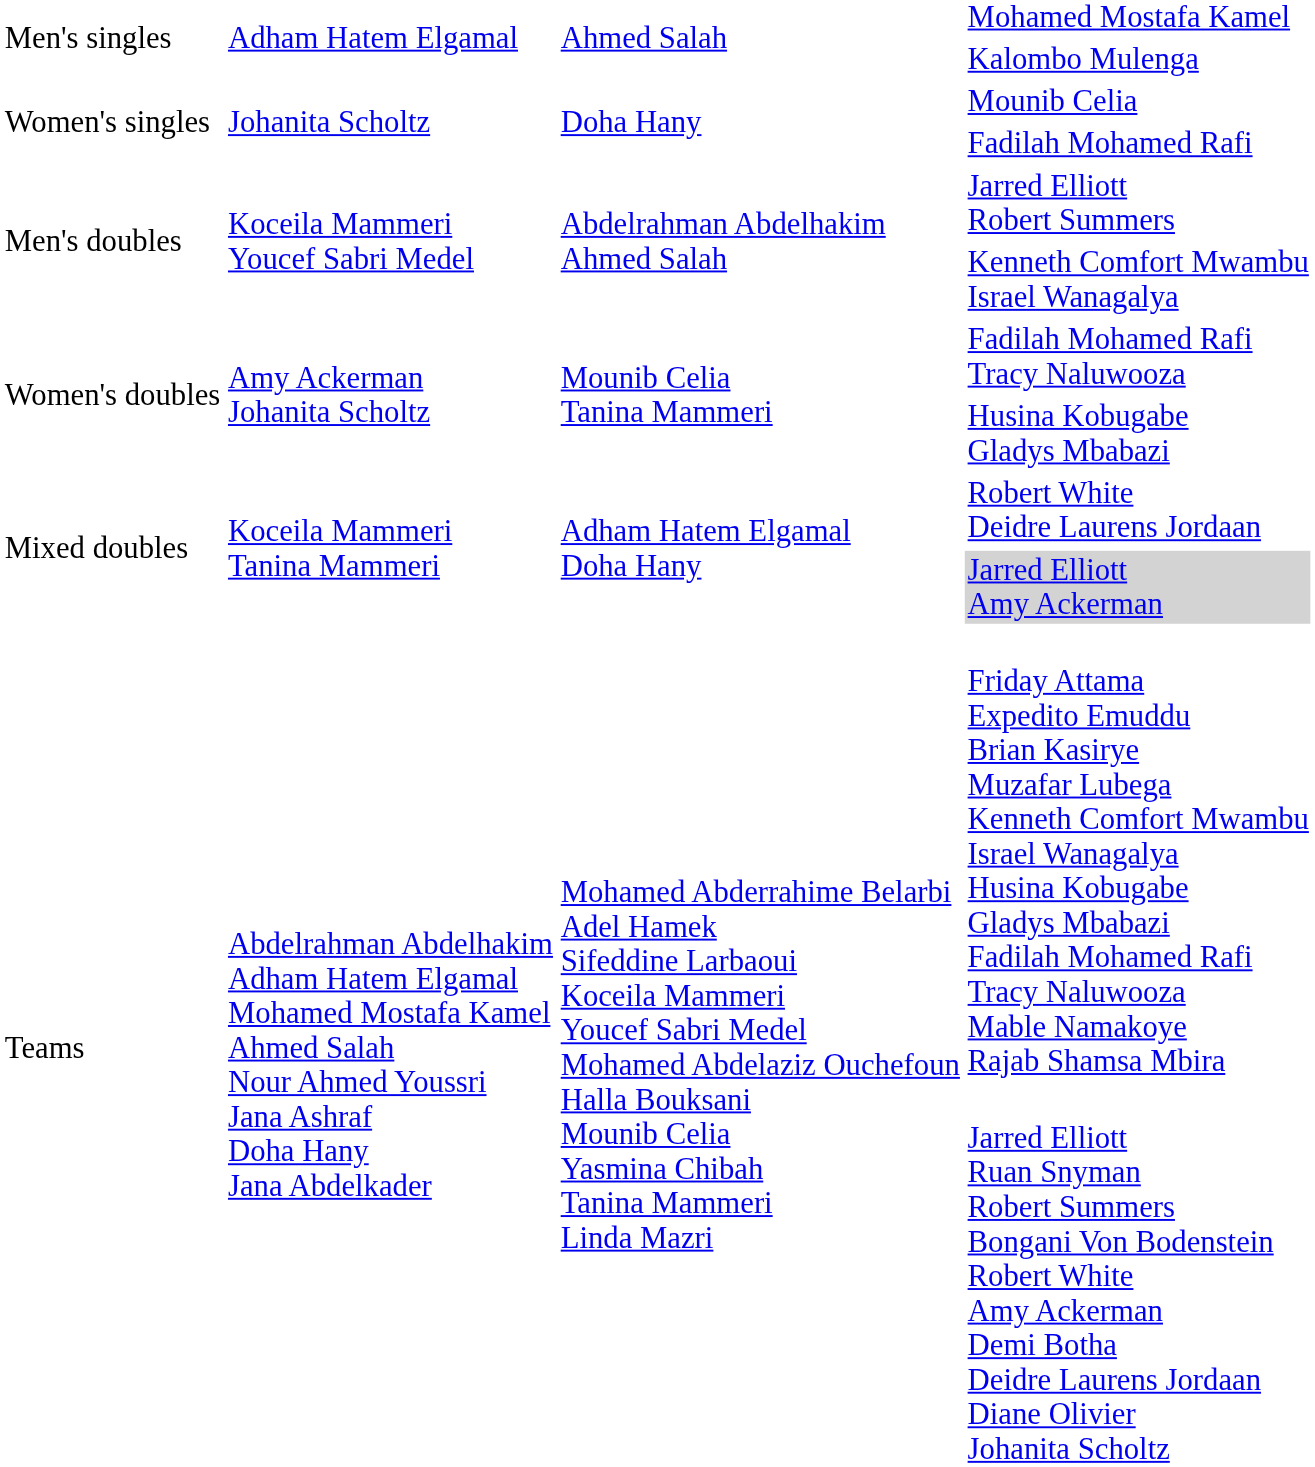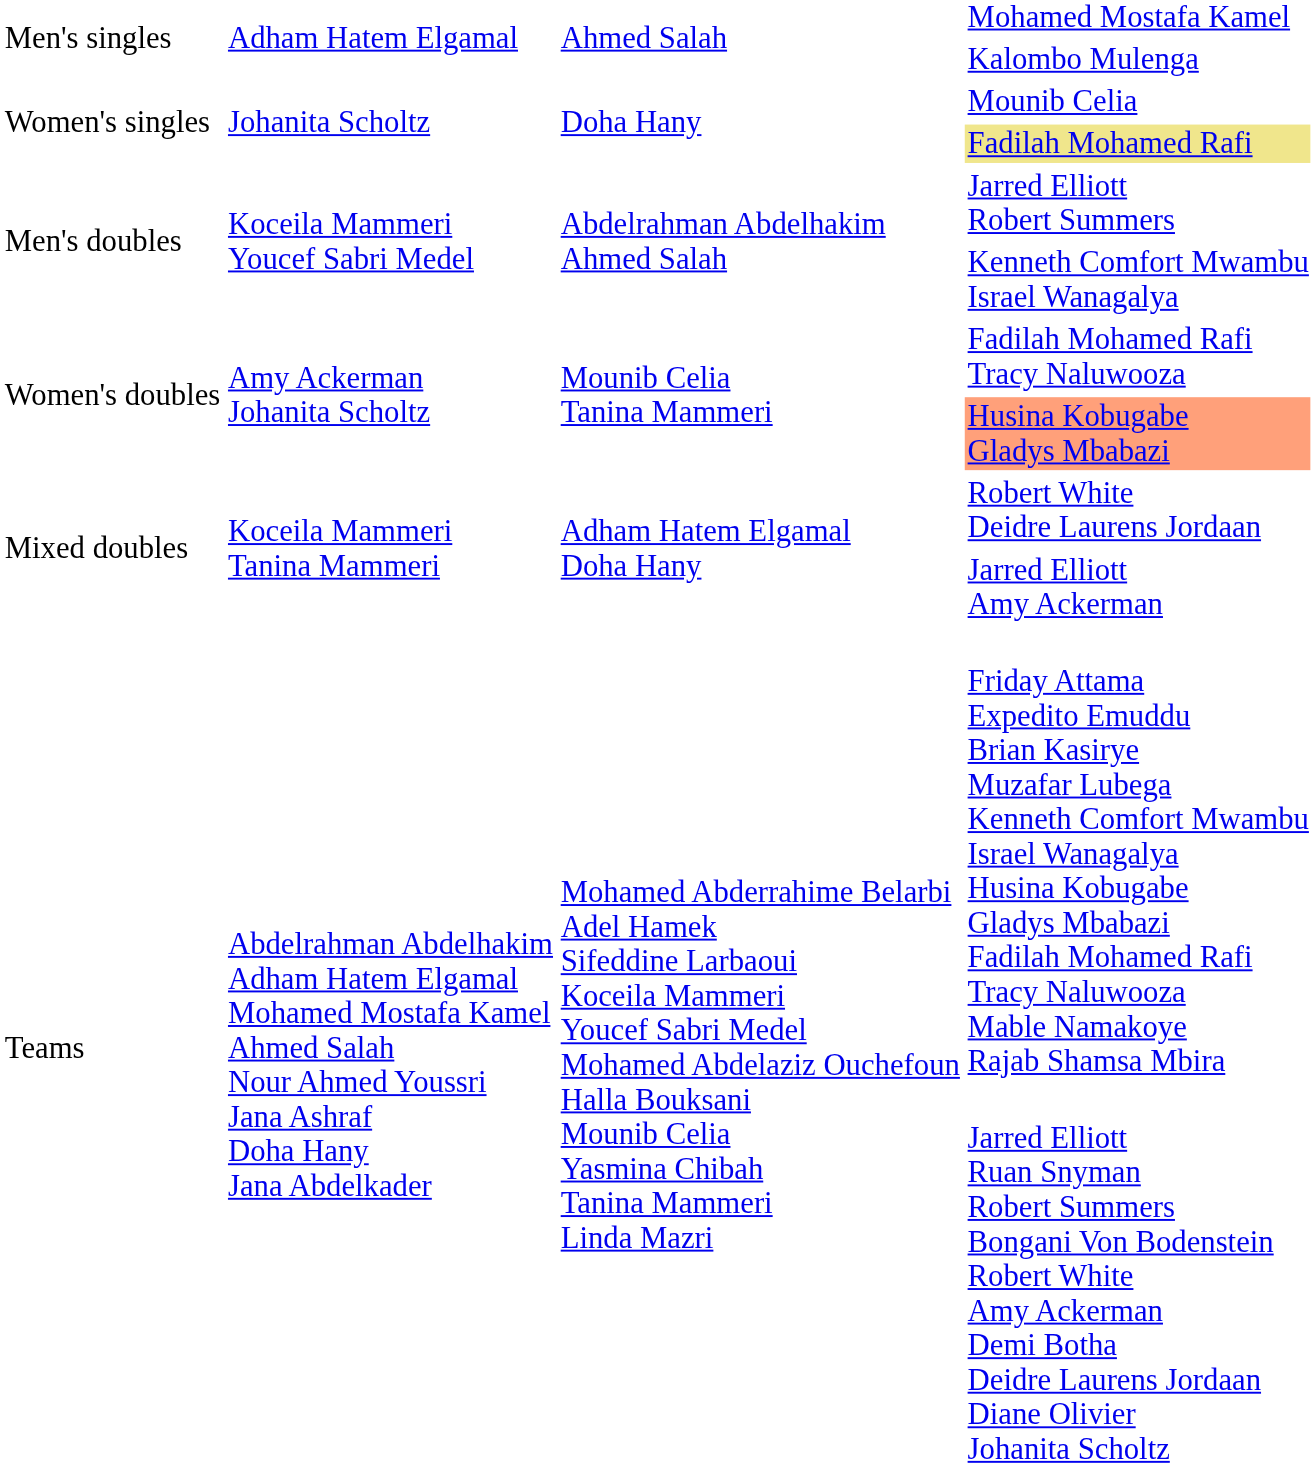(1110, 143) no background -> (1110, 143) khaki background
(1078, 433) no background -> (1078, 433) lightsalmon background
(1065, 586) lightgrey background -> (1065, 586) no background
